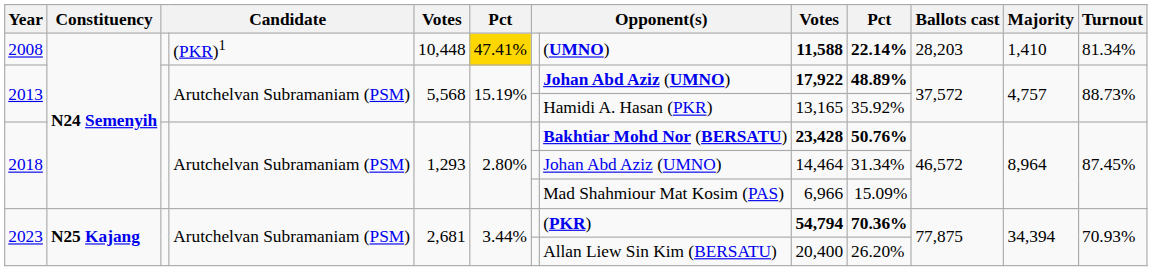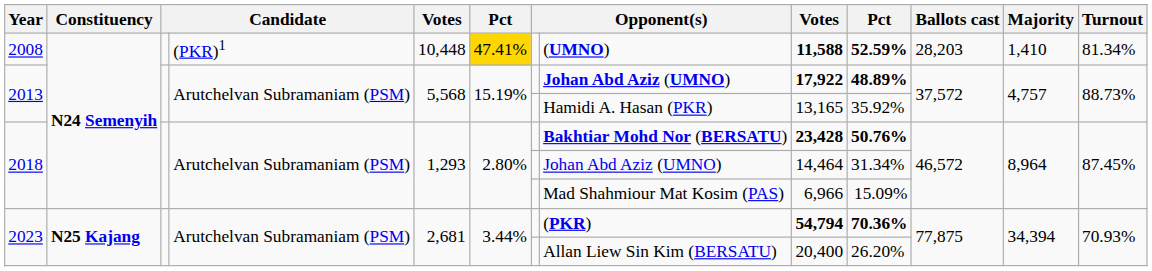(879, 49) 22.14% -> (879, 49) 52.59%
